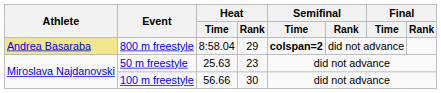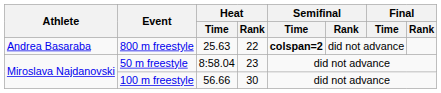(49, 46) khaki background -> (49, 46) no background
(217, 46) 8:58.04 -> (217, 46) 25.63
(252, 46) 29 -> (252, 46) 22
(217, 64) 25.63 -> (217, 64) 8:58.04
